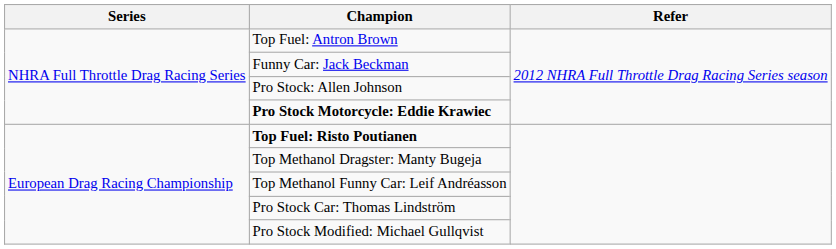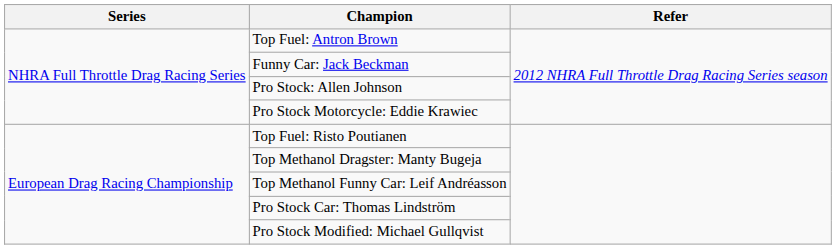(372, 112) bold -> (365, 112) normal
(335, 135) bold -> (330, 135) normal
